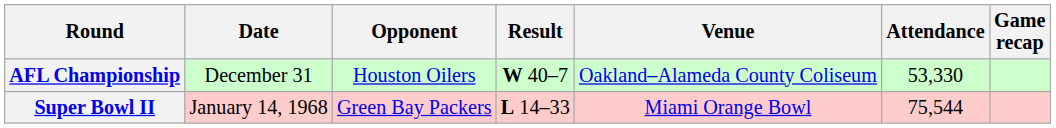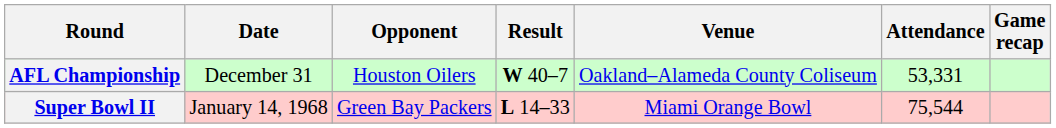(935, 75) 53,330 -> (935, 75) 53,331
